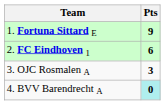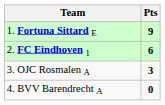(151, 90) paleturquoise background -> (151, 90) no background
